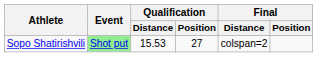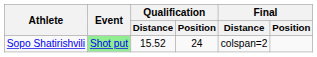(153, 44) 15.53 -> (153, 44) 15.52
(197, 44) 27 -> (197, 44) 24
